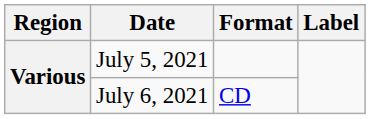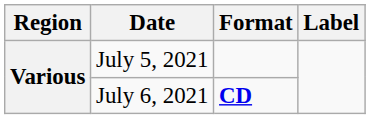(235, 95) normal -> (236, 95) bold
